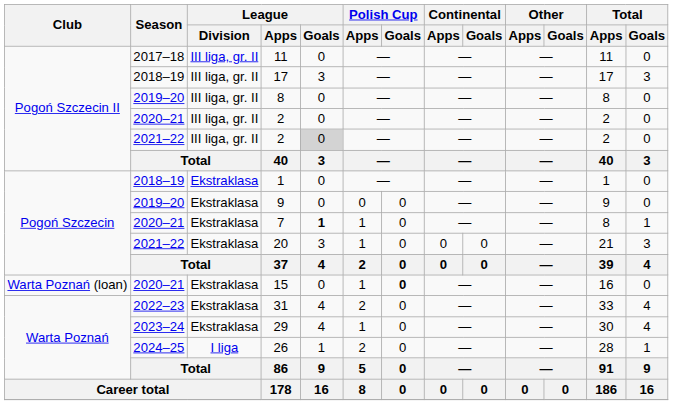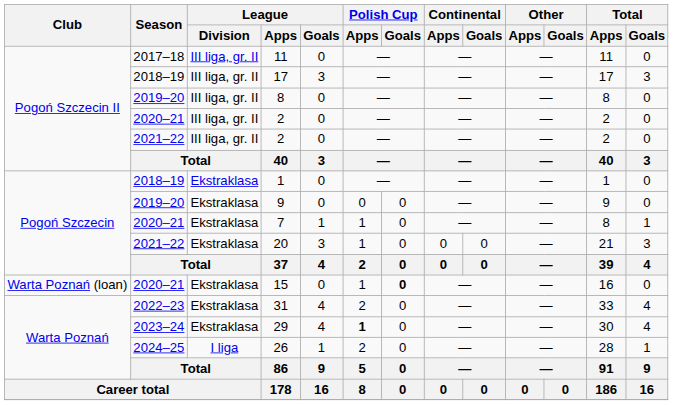(321, 139) lightgrey background -> (321, 139) no background
(321, 222) bold -> (321, 222) normal
(362, 327) normal -> (362, 327) bold
